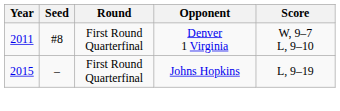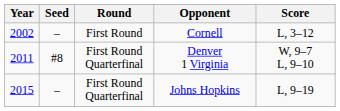+ row: (205, 32)
